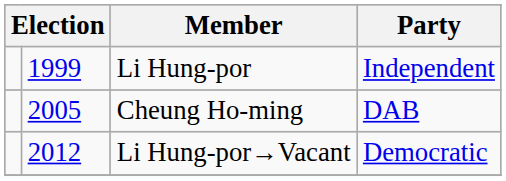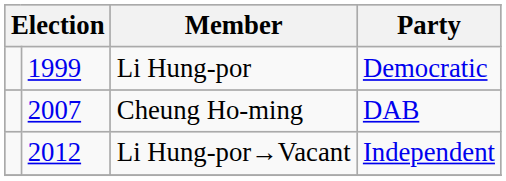(429, 68) Independent -> (425, 68) Democratic
(54, 110) 2005 -> (54, 110) 2007
(425, 152) Democratic -> (429, 152) Independent
